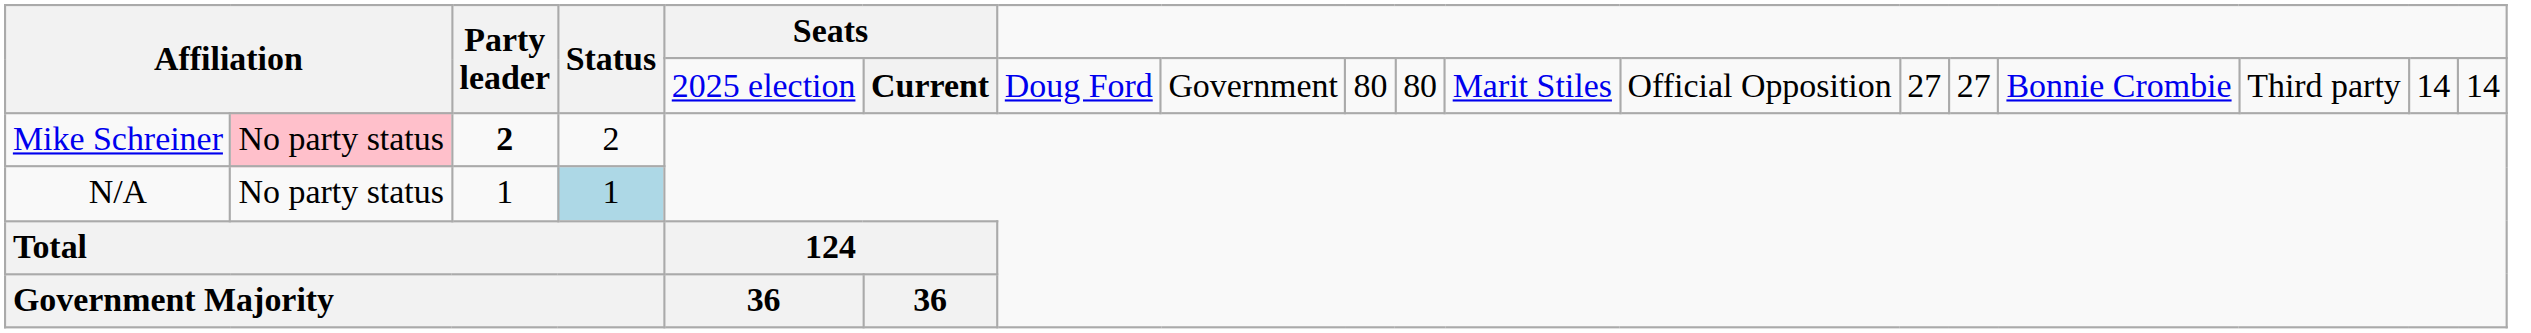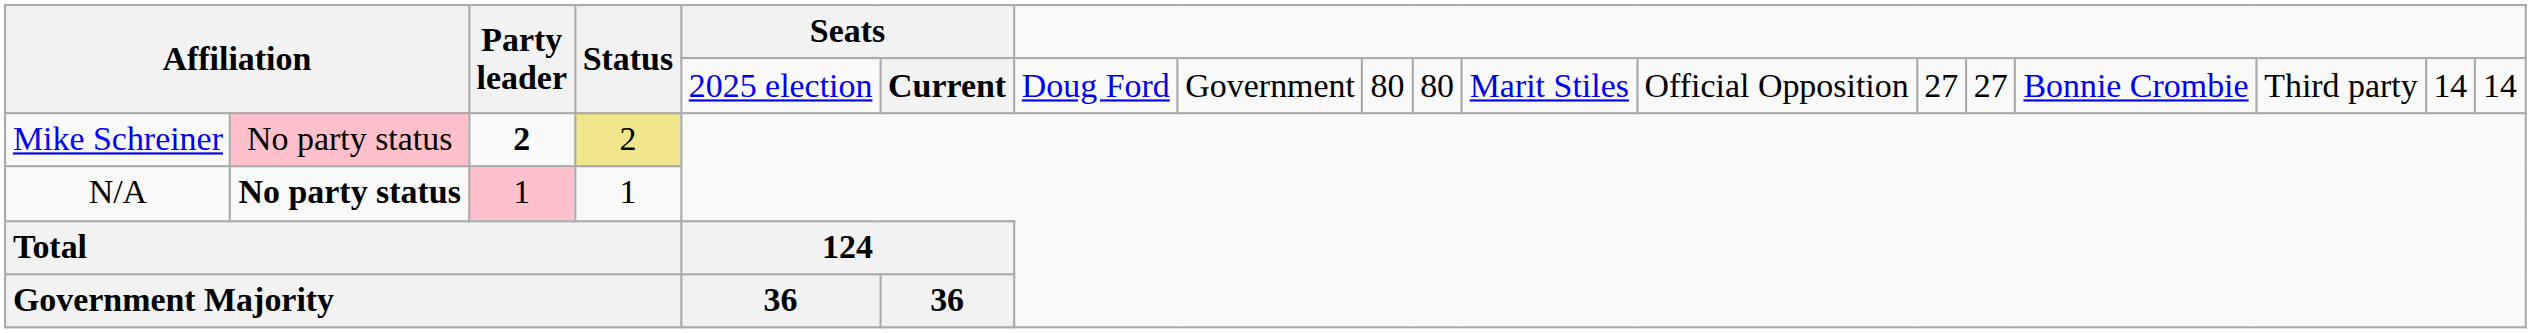(611, 138) no background -> (628, 138) khaki background
(341, 192) normal -> (350, 192) bold
(505, 192) no background -> (522, 192) pink background
(611, 192) lightblue background -> (628, 192) no background
